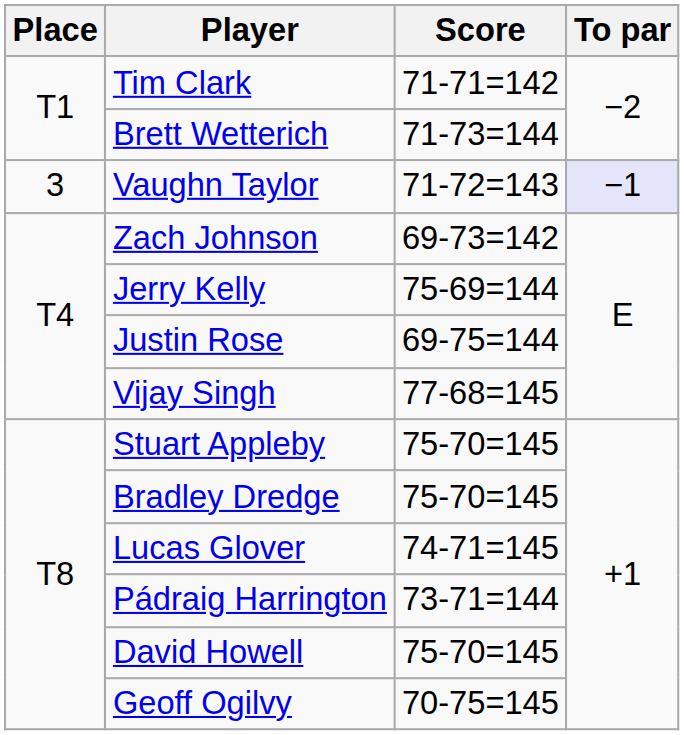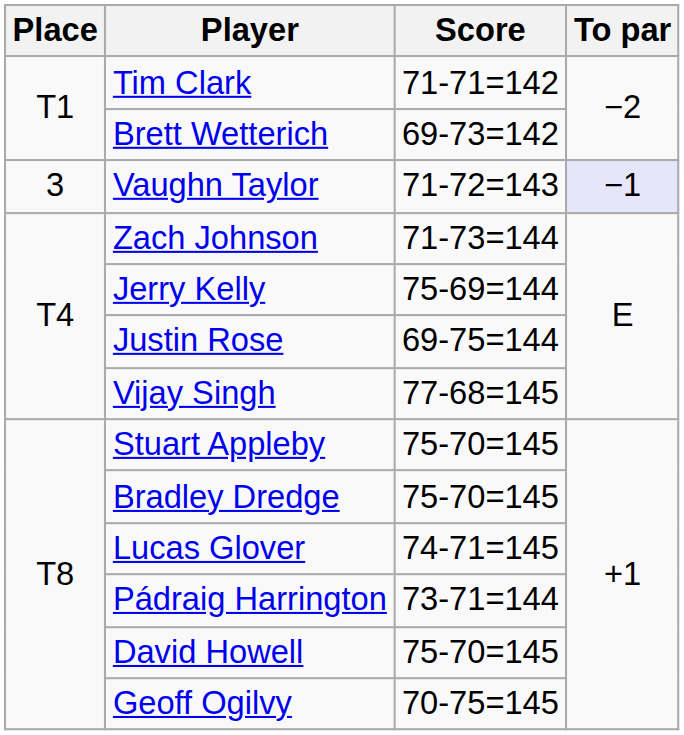(480, 133) 71-73=144 -> (480, 133) 69-73=142
(480, 237) 69-73=142 -> (480, 237) 71-73=144
